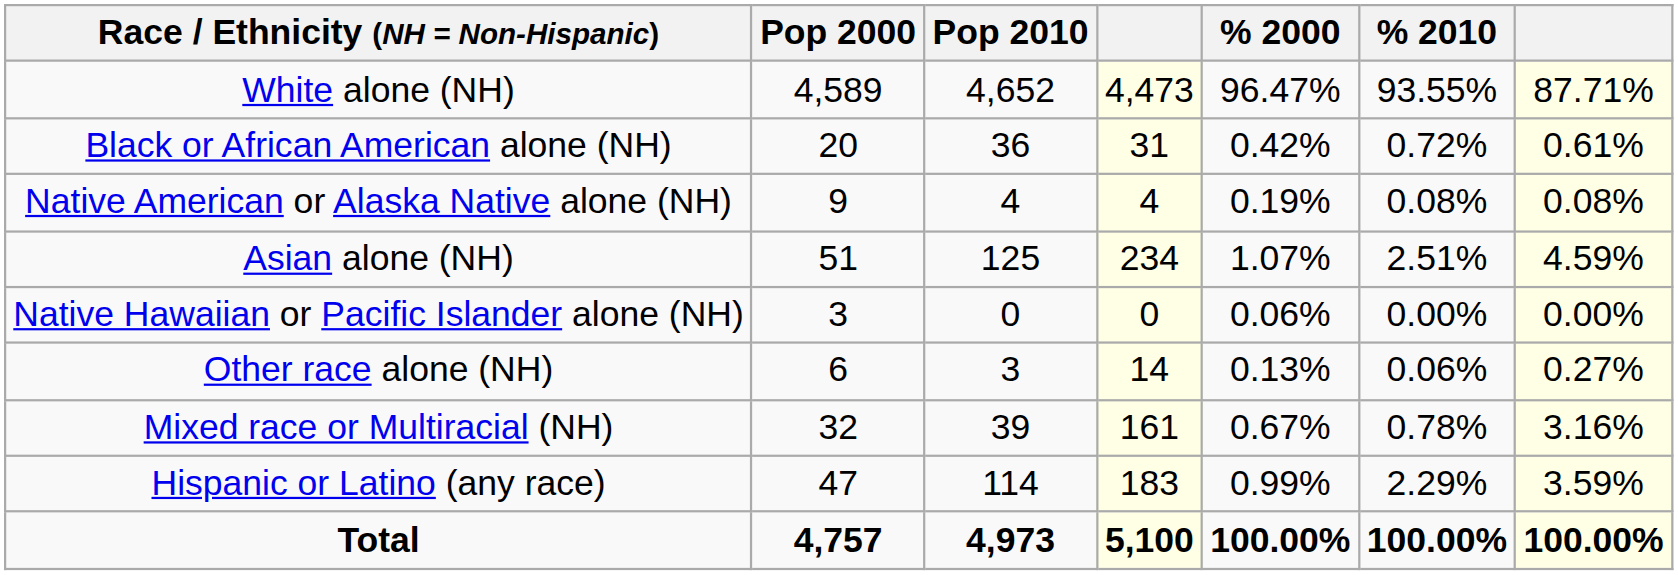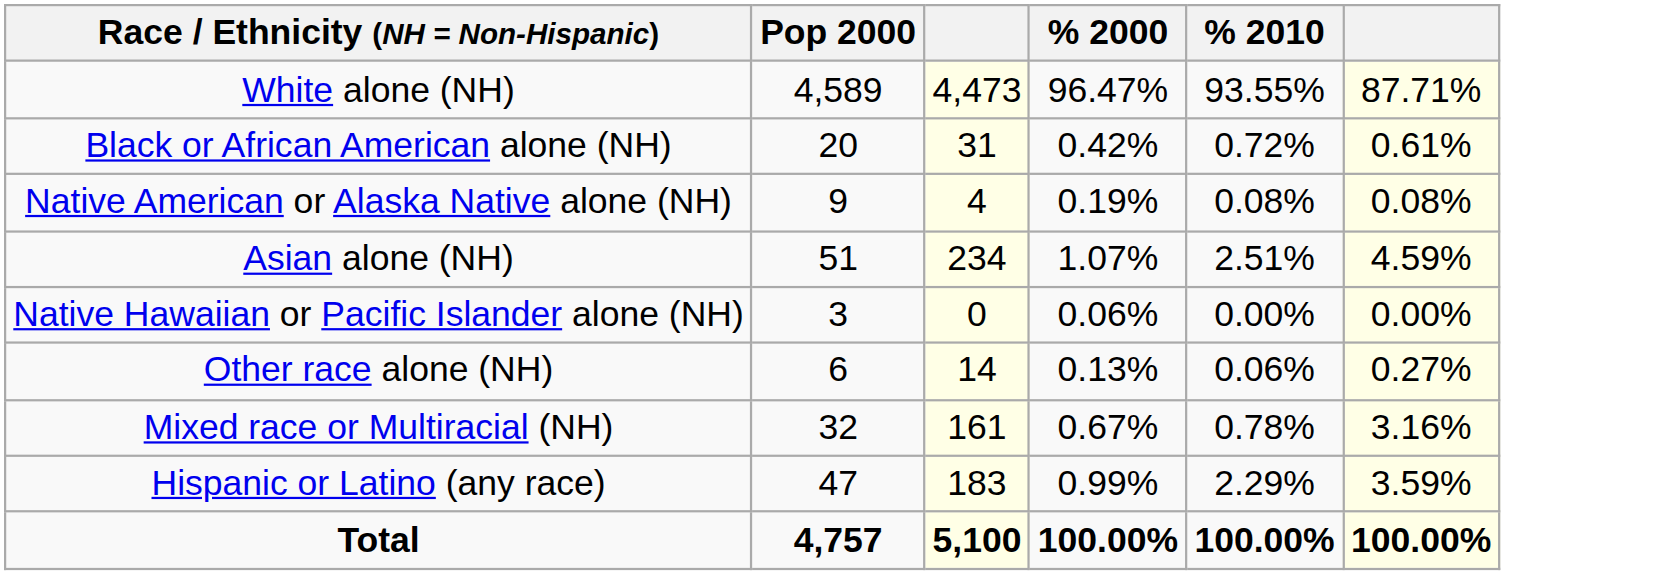- column: (1011, 32)
